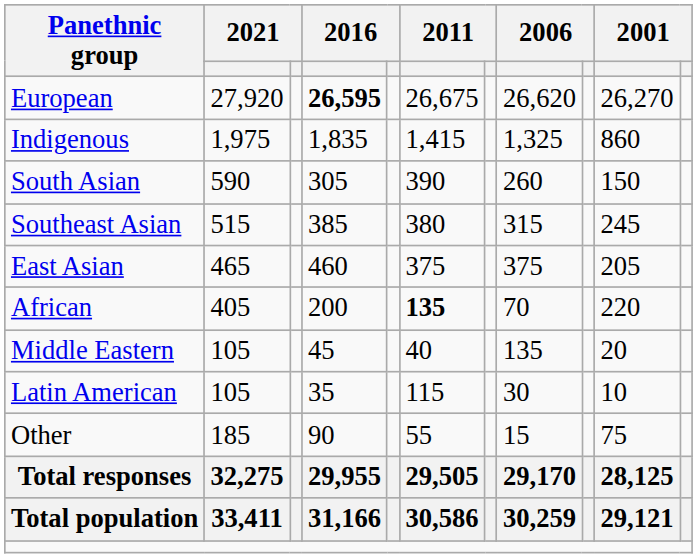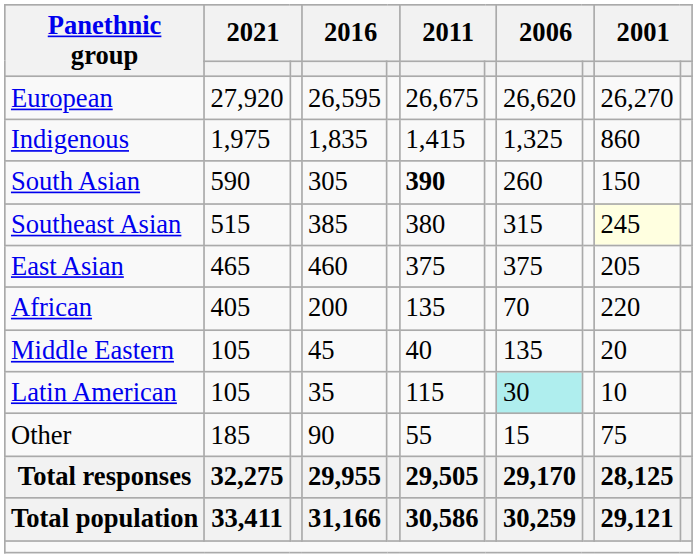(344, 97) bold -> (344, 97) normal
(425, 181) normal -> (425, 181) bold
(620, 223) no background -> (620, 223) lightyellow background
(425, 308) bold -> (425, 308) normal
(516, 392) no background -> (516, 392) paleturquoise background
